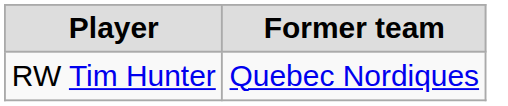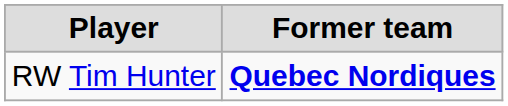(354, 75) normal -> (363, 75) bold
